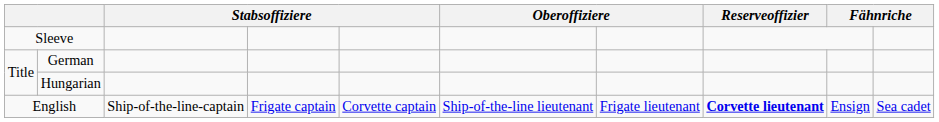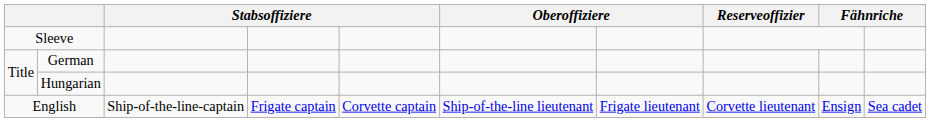(765, 106) bold -> (761, 106) normal
